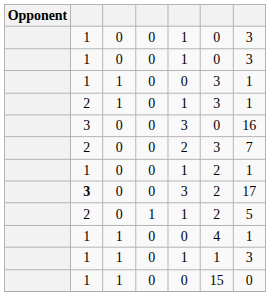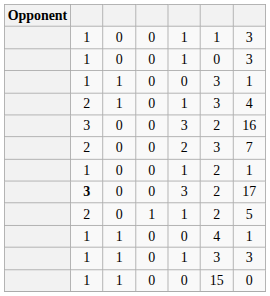(217, 37) 0 -> (217, 37) 1
(249, 103) 1 -> (249, 103) 4
(217, 125) 0 -> (217, 125) 2
(217, 258) 1 -> (217, 258) 3
